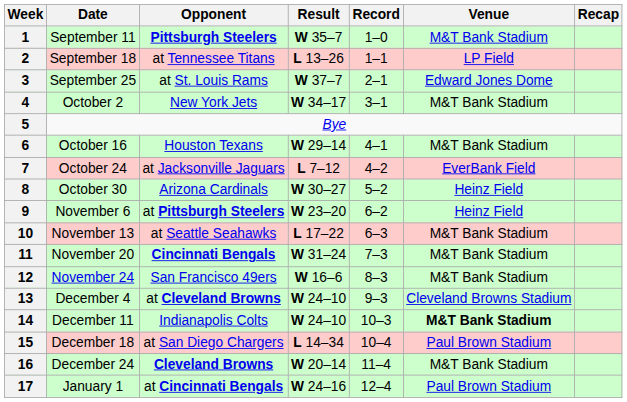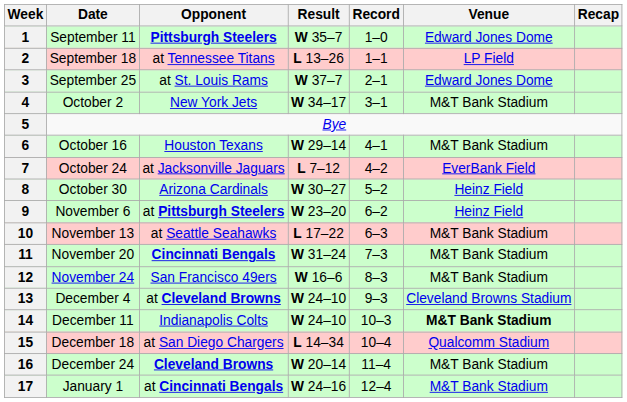(489, 37) M&T Bank Stadium -> (489, 37) Edward Jones Dome
(489, 342) Paul Brown Stadium -> (489, 342) Qualcomm Stadium
(489, 386) Paul Brown Stadium -> (489, 386) M&T Bank Stadium
